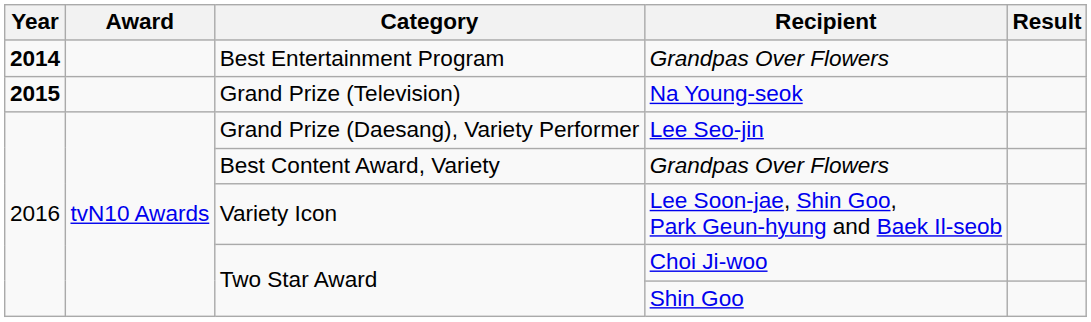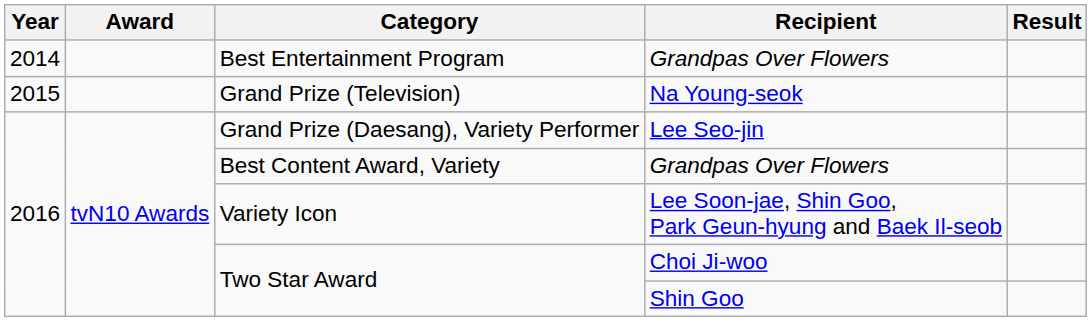(35, 58) bold -> (35, 58) normal
(35, 93) bold -> (35, 93) normal
